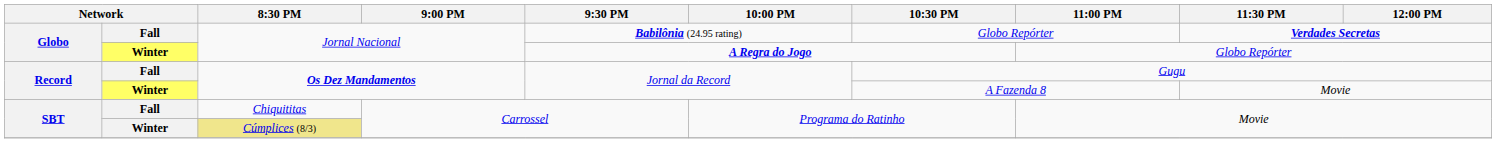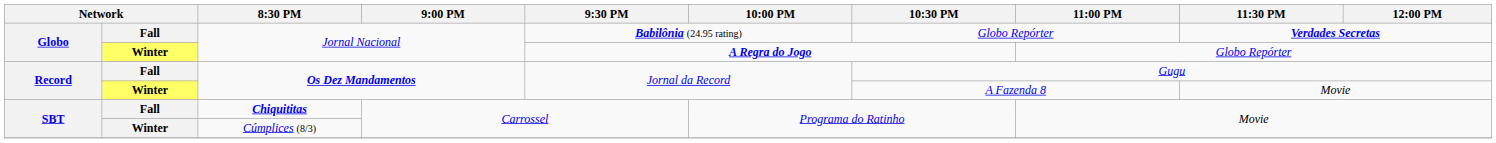(279, 109) normal -> (279, 109) bold
(279, 128) khaki background -> (279, 128) no background
